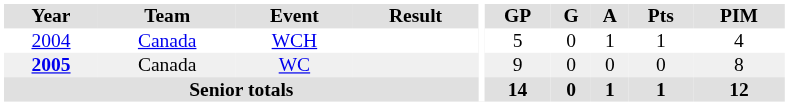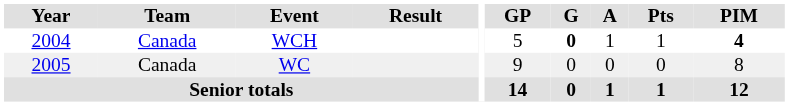(571, 40) normal -> (571, 40) bold
(739, 40) normal -> (739, 40) bold
(51, 64) bold -> (51, 64) normal
